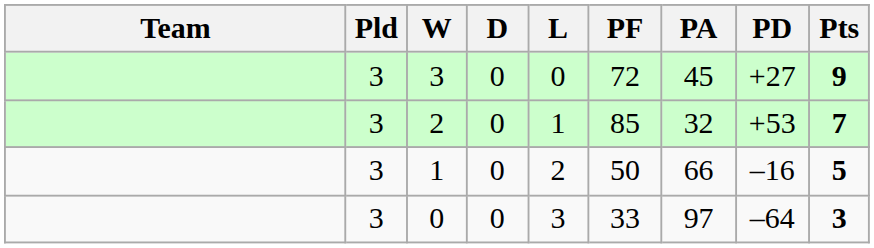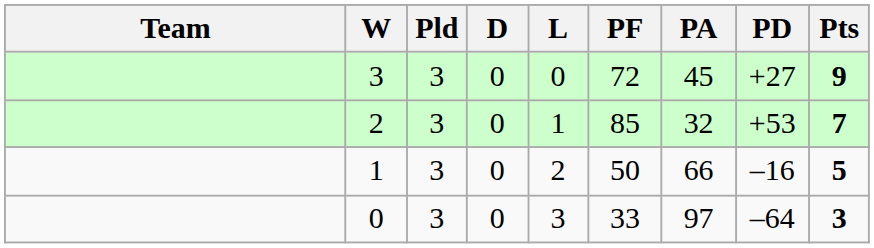columns swapped: (376, 28) <-> (437, 28)
